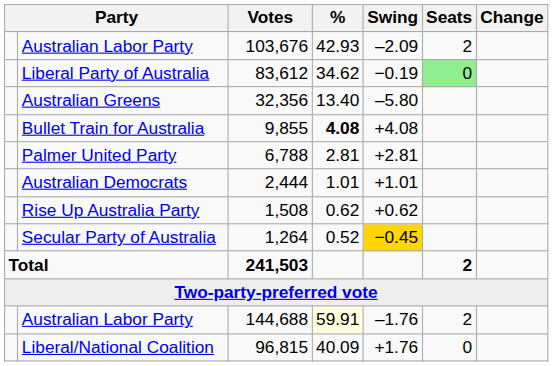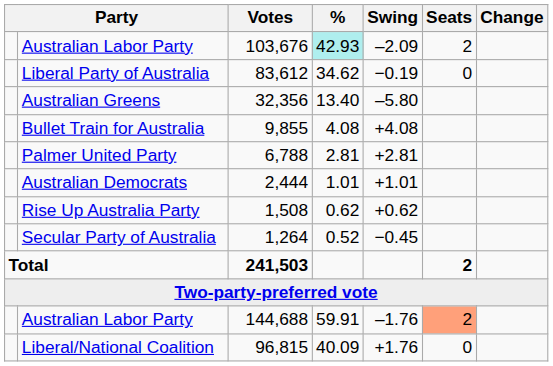(338, 45) no background -> (338, 45) paleturquoise background
(467, 73) lightgreen background -> (467, 73) no background
(342, 127) bold -> (342, 127) normal
(396, 237) gold background -> (396, 237) no background
(338, 319) lightyellow background -> (338, 319) no background
(467, 319) no background -> (467, 319) lightsalmon background
